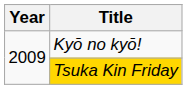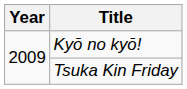(116, 71) gold background -> (116, 71) no background
